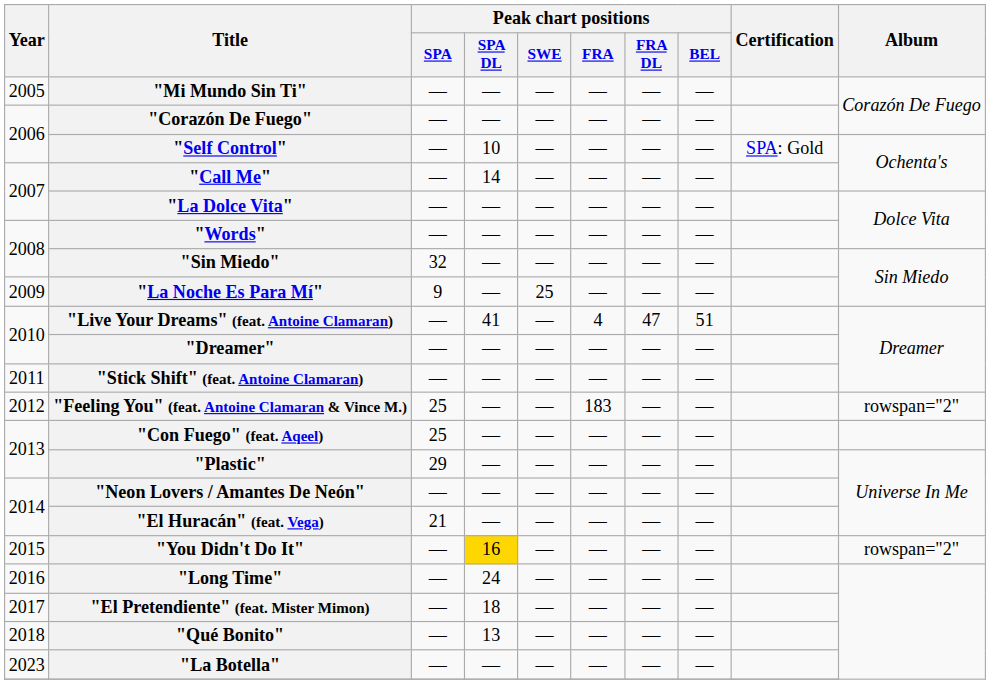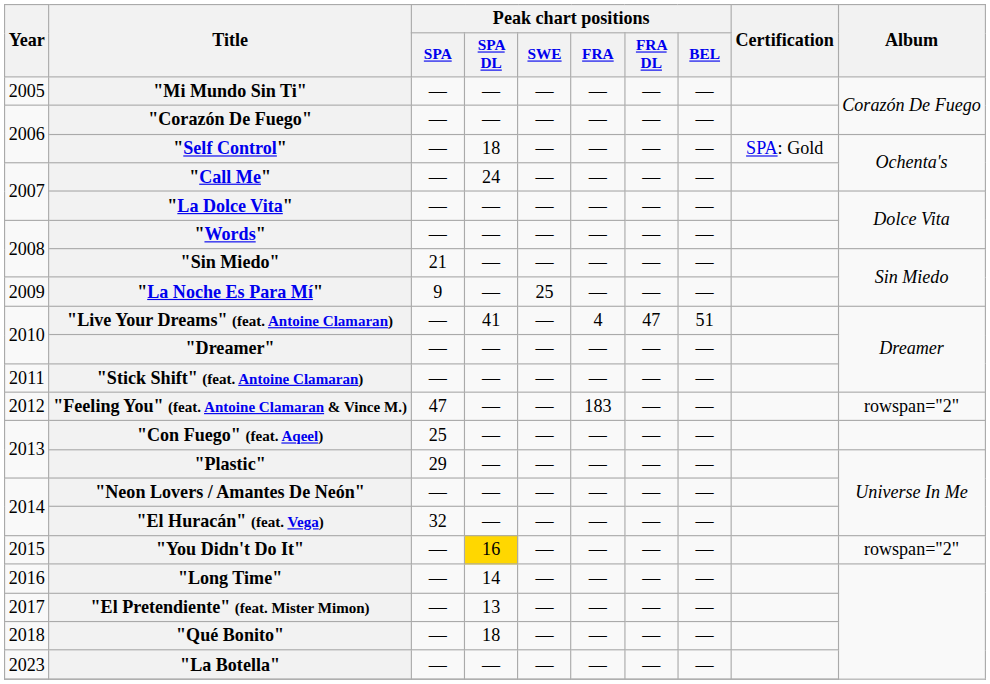(491, 148) 10 -> (491, 148) 18
(491, 176) 14 -> (491, 176) 24
(438, 262) 32 -> (438, 262) 21
(438, 406) 25 -> (438, 406) 47
(438, 521) 21 -> (438, 521) 32
(491, 578) 24 -> (491, 578) 14
(491, 607) 18 -> (491, 607) 13
(491, 635) 13 -> (491, 635) 18
